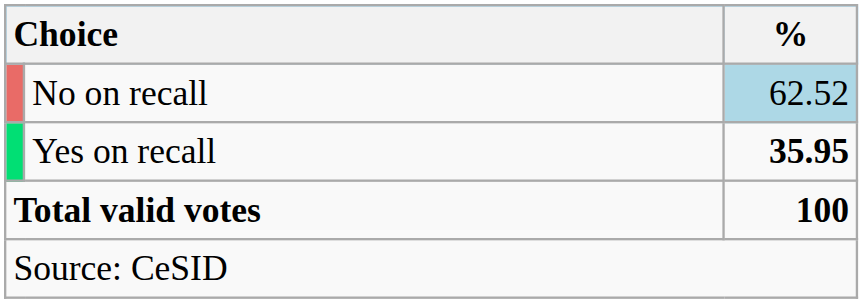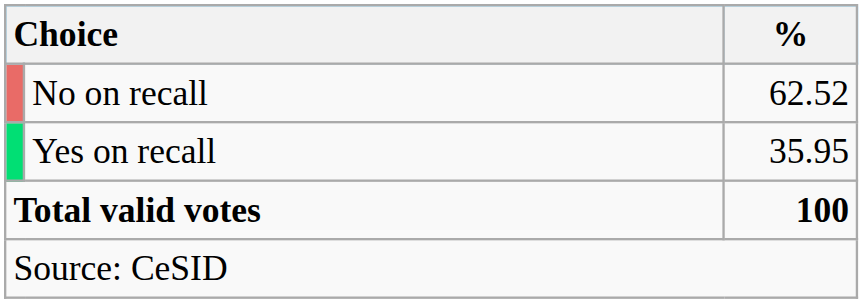(809, 92) lightblue background -> (809, 92) no background
(809, 151) bold -> (809, 151) normal
